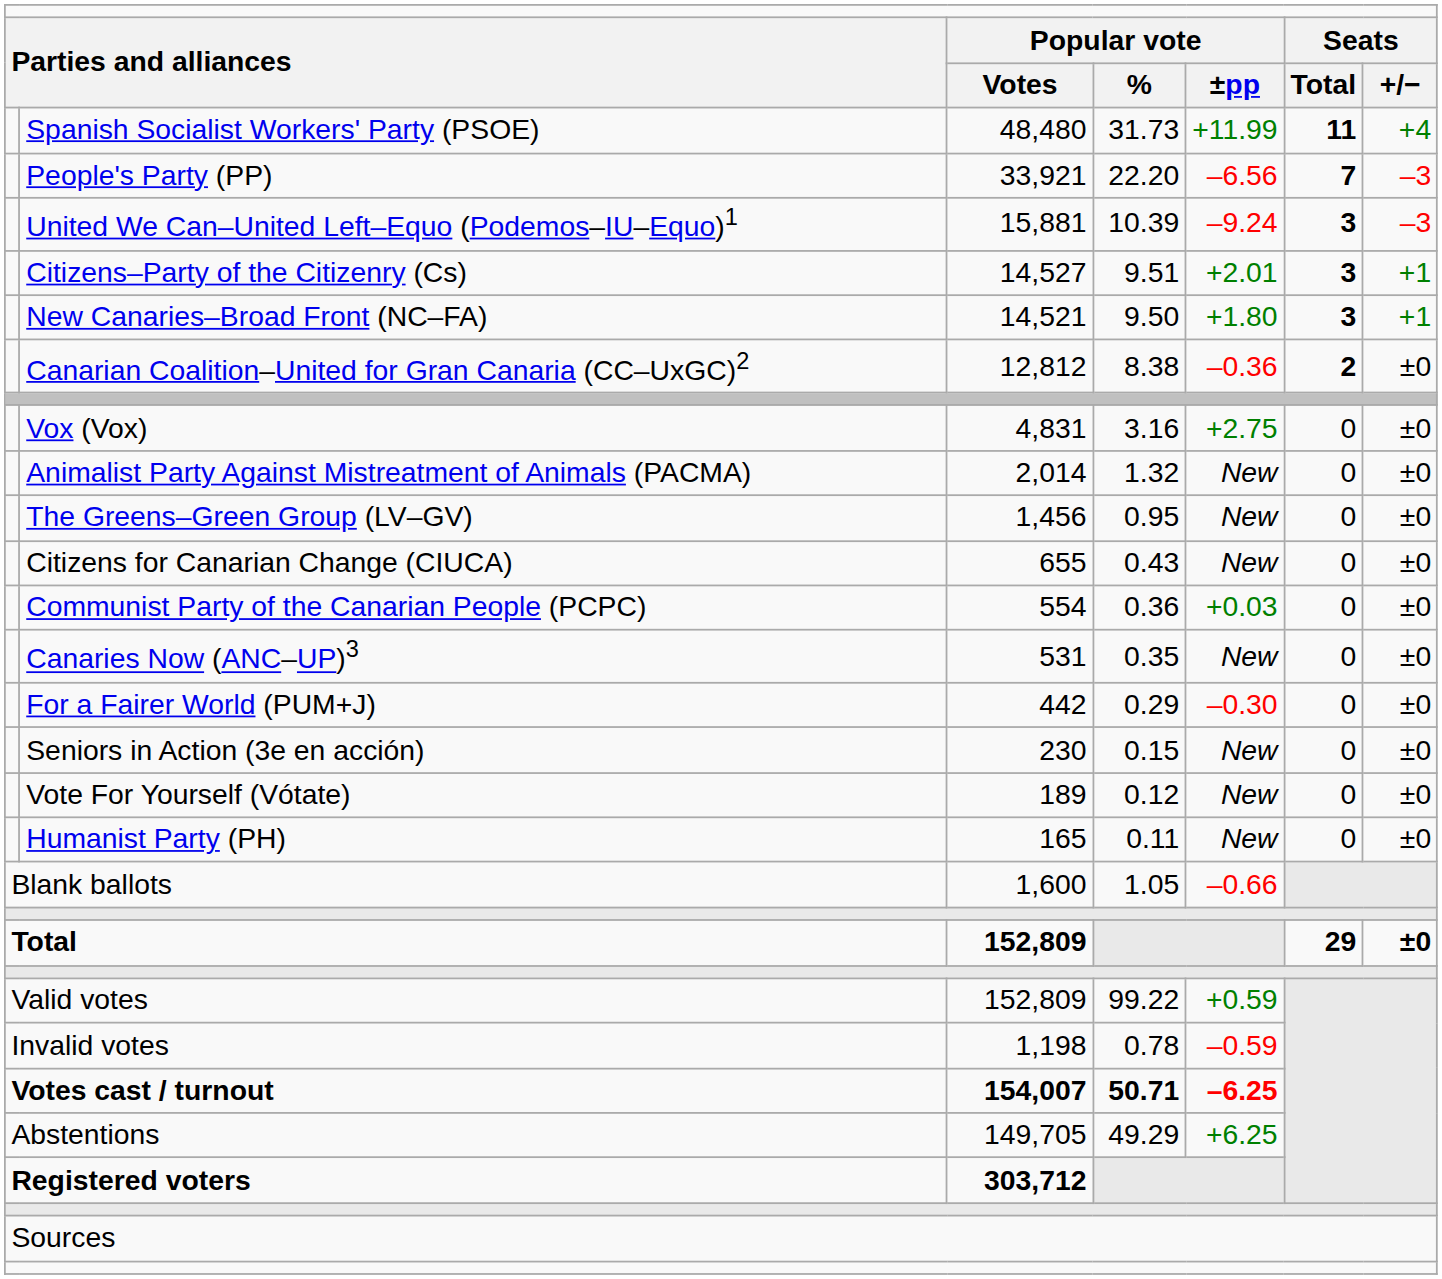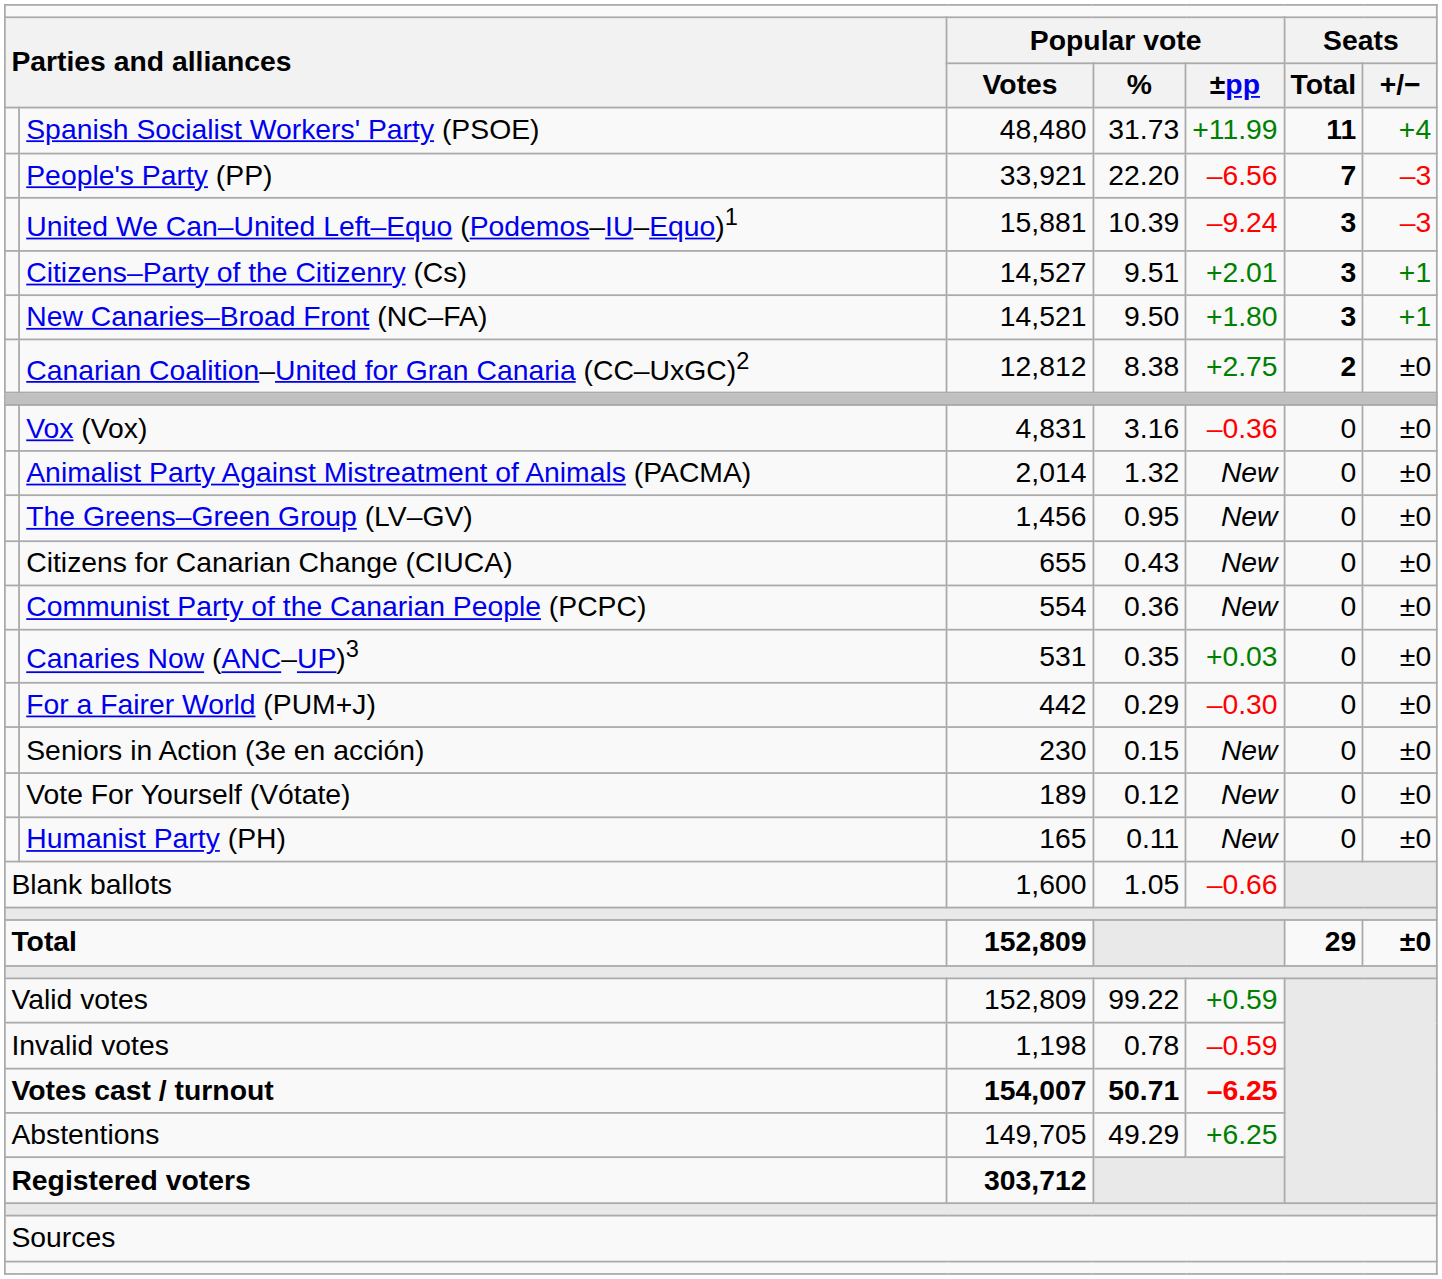(1242, 365) –0.36 -> (1242, 365) +2.75
(1242, 427) +2.75 -> (1242, 427) –0.36
(1242, 607) +0.03 -> (1249, 607) New
(1249, 656) New -> (1242, 656) +0.03
